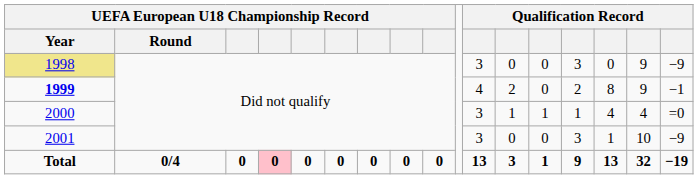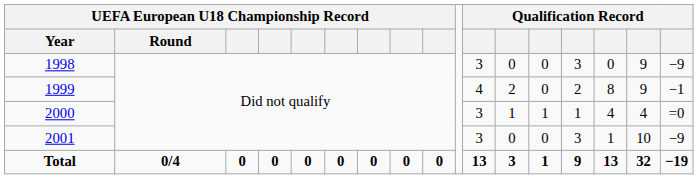(60, 65) khaki background -> (60, 65) no background
(60, 89) bold -> (60, 89) normal
(275, 162) pink background -> (275, 162) no background
